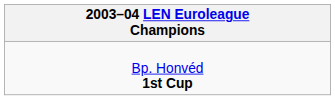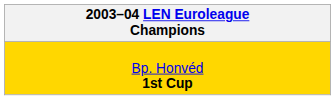(168, 75) no background -> (168, 75) gold background
